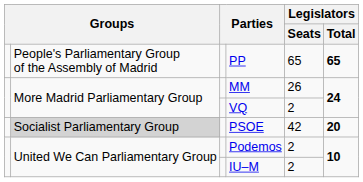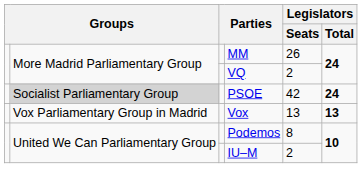- row: (237, 61)
(334, 127) 20 -> (332, 93) 24
+ row: (238, 113)
(291, 147) 2 -> (289, 133) 8
